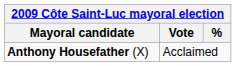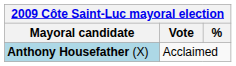(78, 52) no background -> (78, 52) lightblue background
